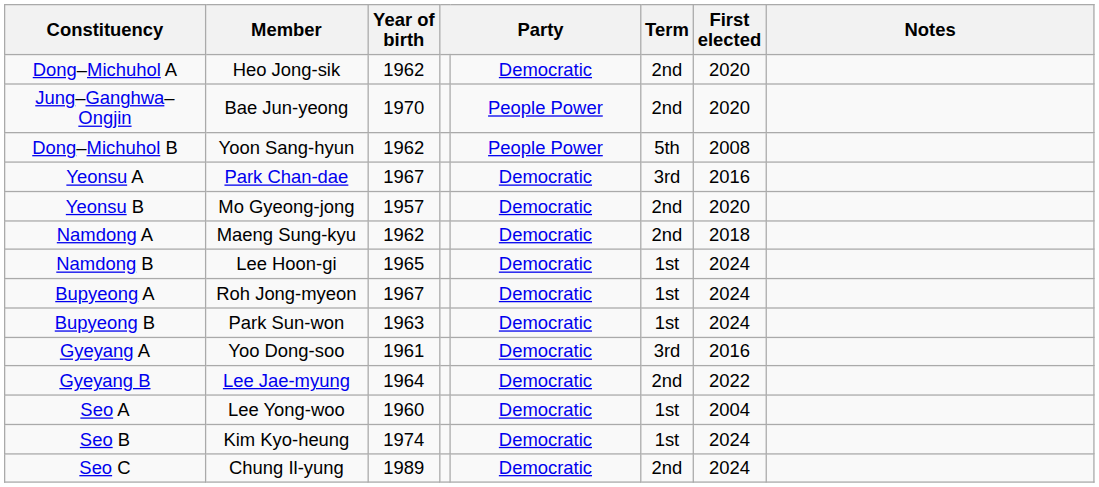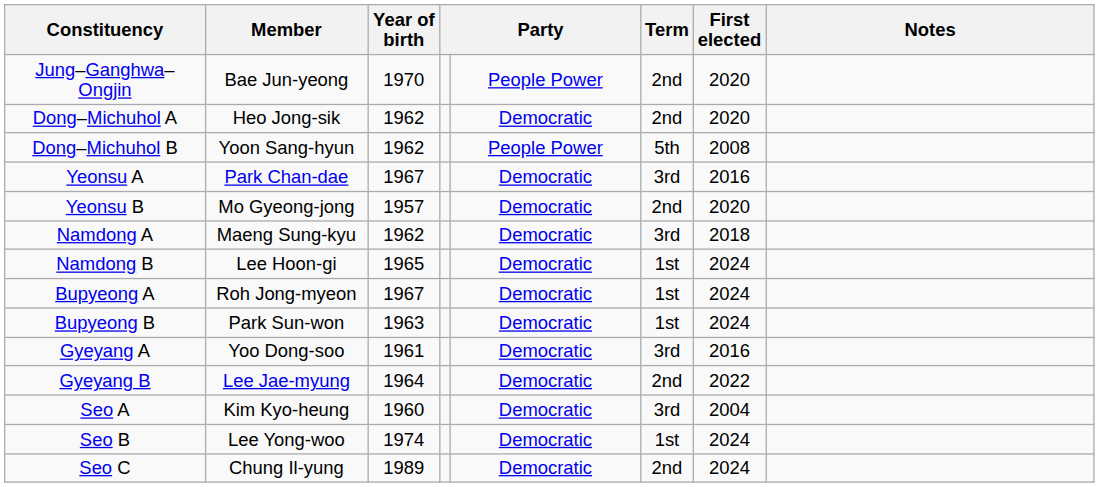rows swapped: (105, 109) <-> (105, 69)
(667, 235) 2nd -> (667, 235) 3rd
(286, 410) Lee Yong-woo -> (286, 410) Kim Kyo-heung
(667, 410) 1st -> (667, 410) 3rd
(286, 439) Kim Kyo-heung -> (286, 439) Lee Yong-woo
